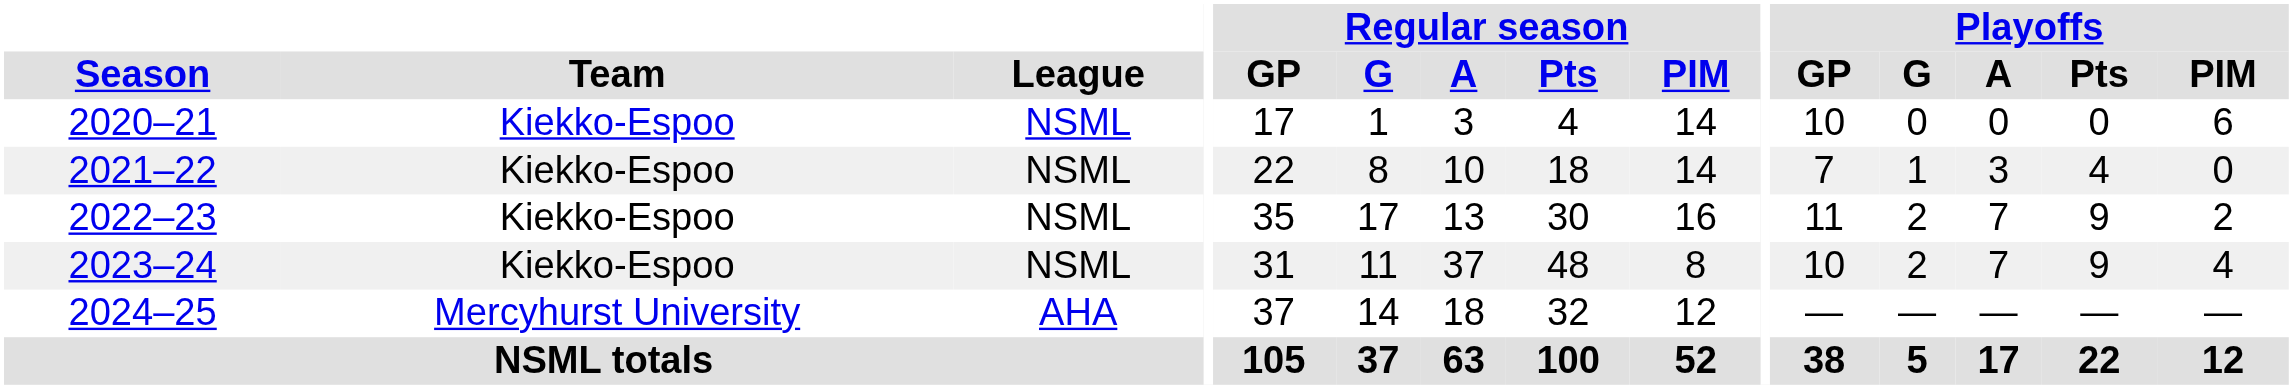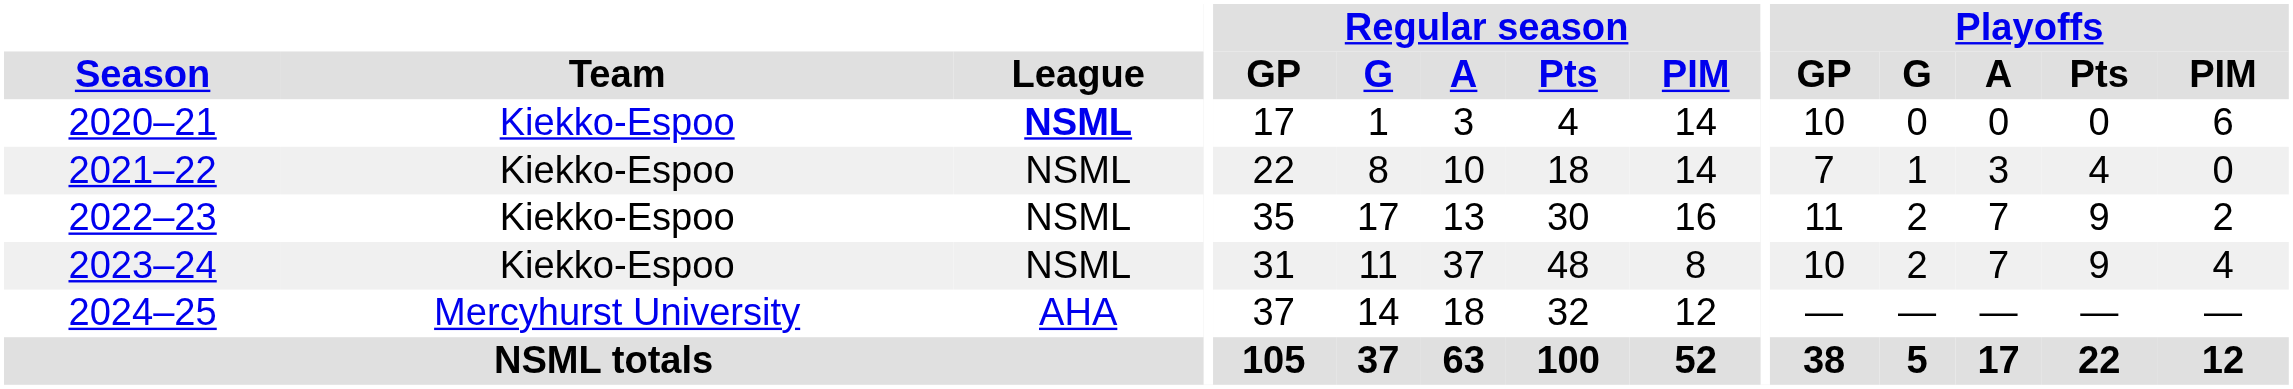(1078, 122) normal -> (1078, 122) bold
